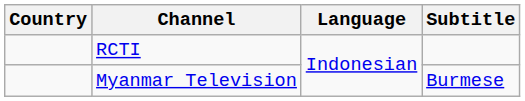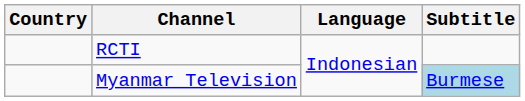(465, 80) no background -> (465, 80) lightblue background
